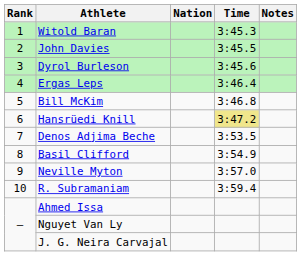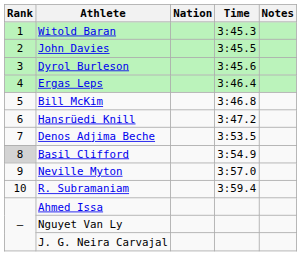(237, 119) khaki background -> (237, 119) no background
(20, 154) no background -> (20, 154) lightgrey background
